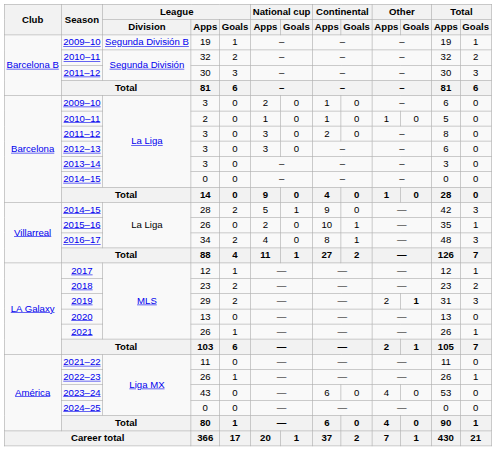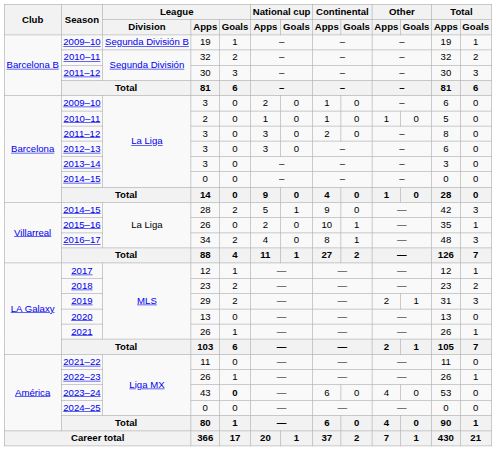(416, 301) bold -> (416, 301) normal
(235, 392) normal -> (235, 392) bold
